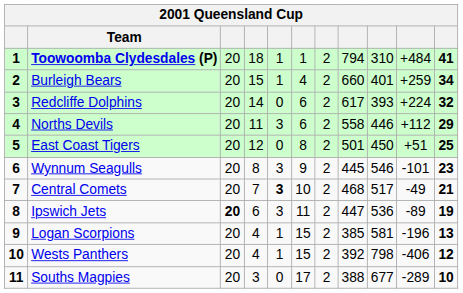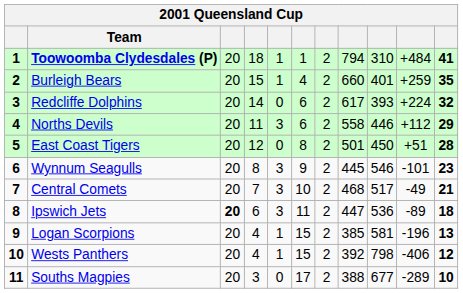(446, 80) 34 -> (446, 80) 35
(446, 146) 25 -> (446, 146) 28
(279, 189) bold -> (279, 189) normal
(446, 211) 19 -> (446, 211) 18
